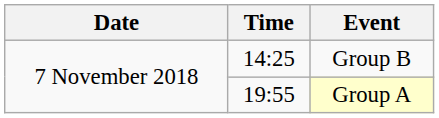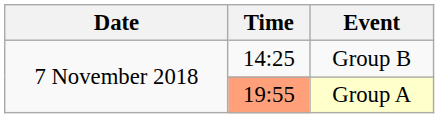(269, 94) no background -> (269, 94) lightsalmon background
